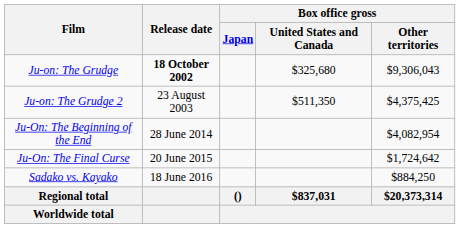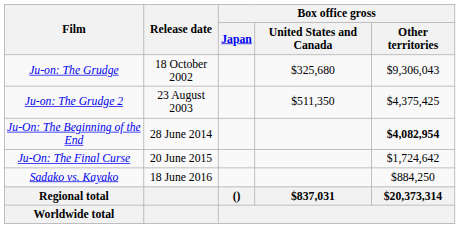(181, 70) bold -> (181, 70) normal
(413, 133) normal -> (413, 133) bold
